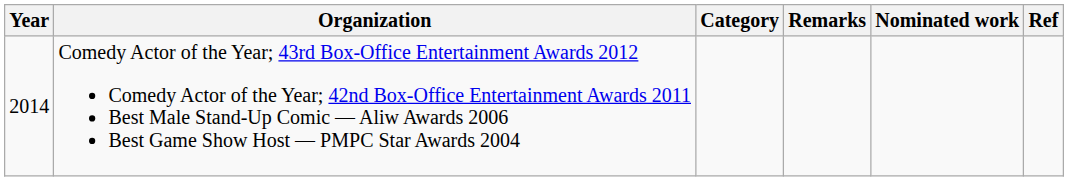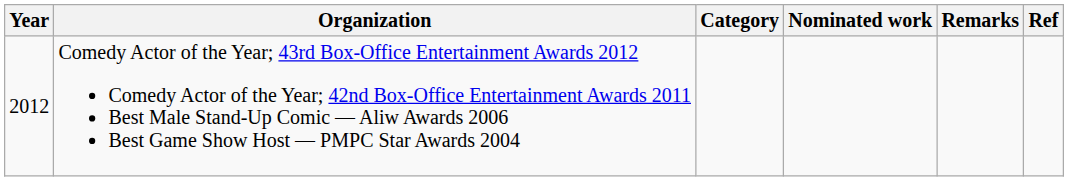columns swapped: (947, 20) <-> (827, 20)
(29, 105) 2014 -> (29, 105) 2012
